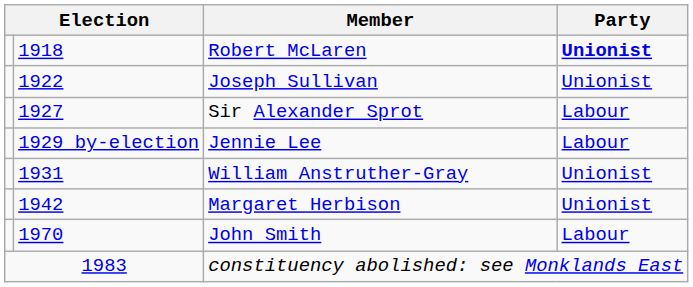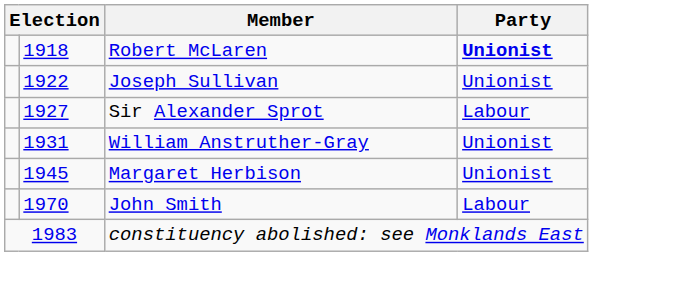- row: (265, 143)
(41, 204) 1942 -> (46, 174) 1945
